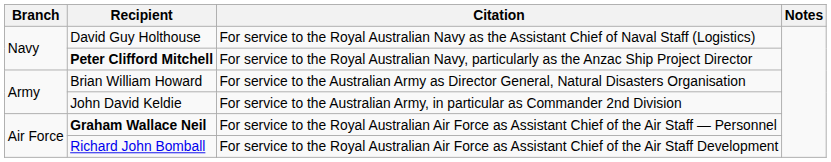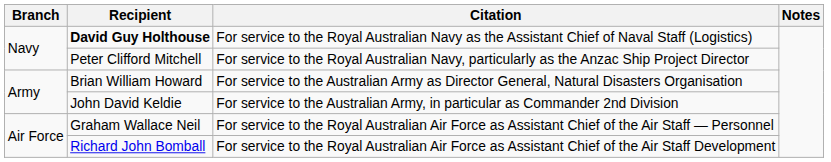(135, 37) normal -> (140, 37) bold
(142, 59) bold -> (136, 59) normal
(138, 125) bold -> (135, 125) normal
